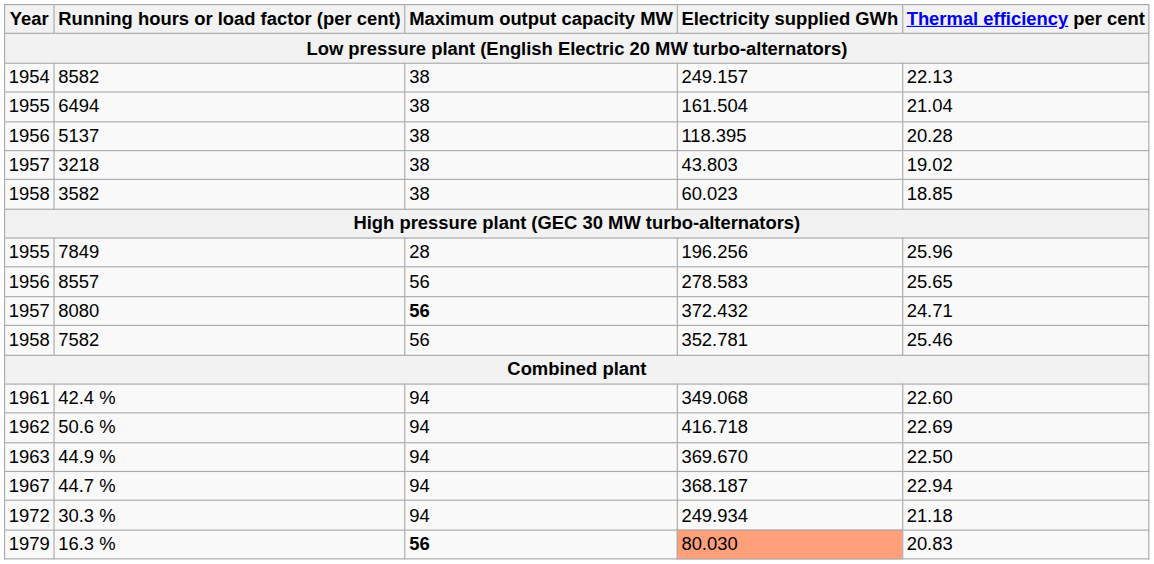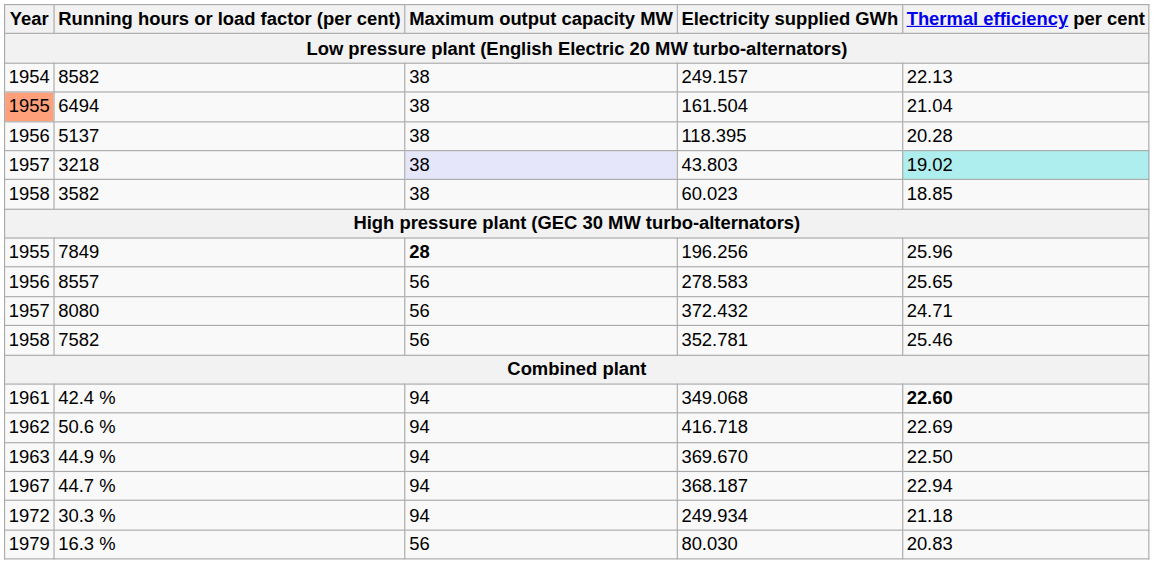(29, 106) no background -> (29, 106) lightsalmon background
(419, 164) no background -> (419, 164) lavender background
(930, 164) no background -> (930, 164) paleturquoise background
(419, 252) normal -> (419, 252) bold
(419, 310) bold -> (419, 310) normal
(930, 398) normal -> (930, 398) bold
(419, 544) bold -> (419, 544) normal
(710, 544) lightsalmon background -> (710, 544) no background
